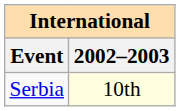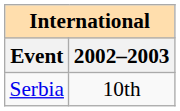(122, 88) lightyellow background -> (122, 88) no background
